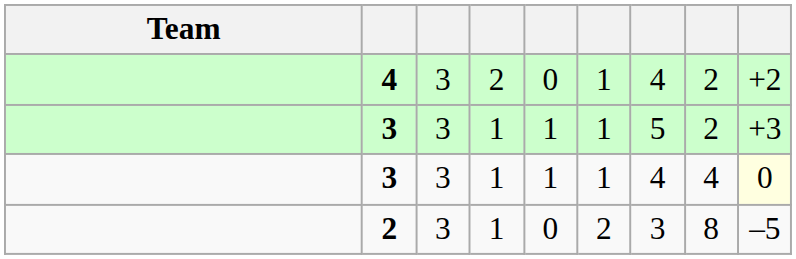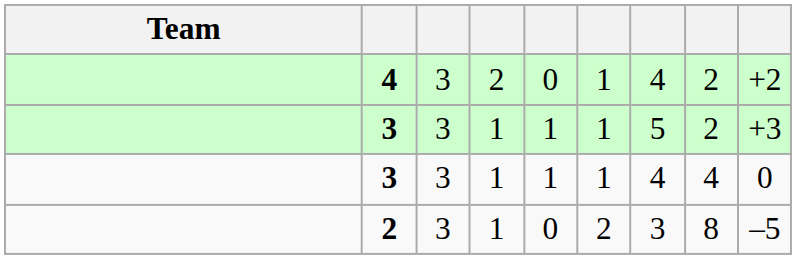(765, 178) lightyellow background -> (765, 178) no background
